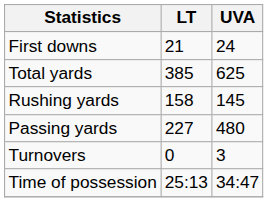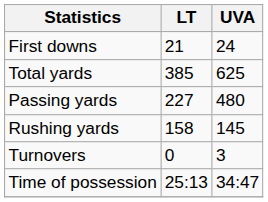rows swapped: (64, 100) <-> (63, 127)
